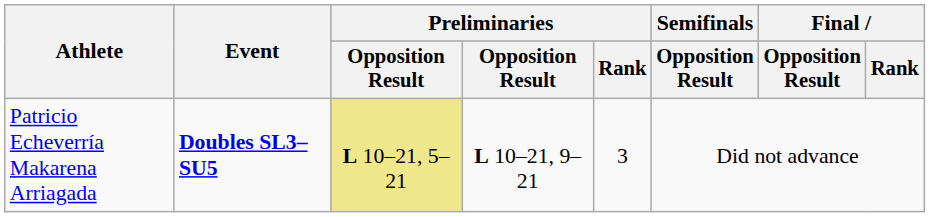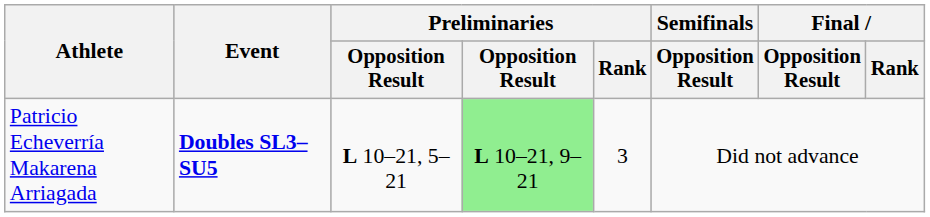(396, 168) khaki background -> (396, 168) no background
(528, 168) no background -> (528, 168) lightgreen background
